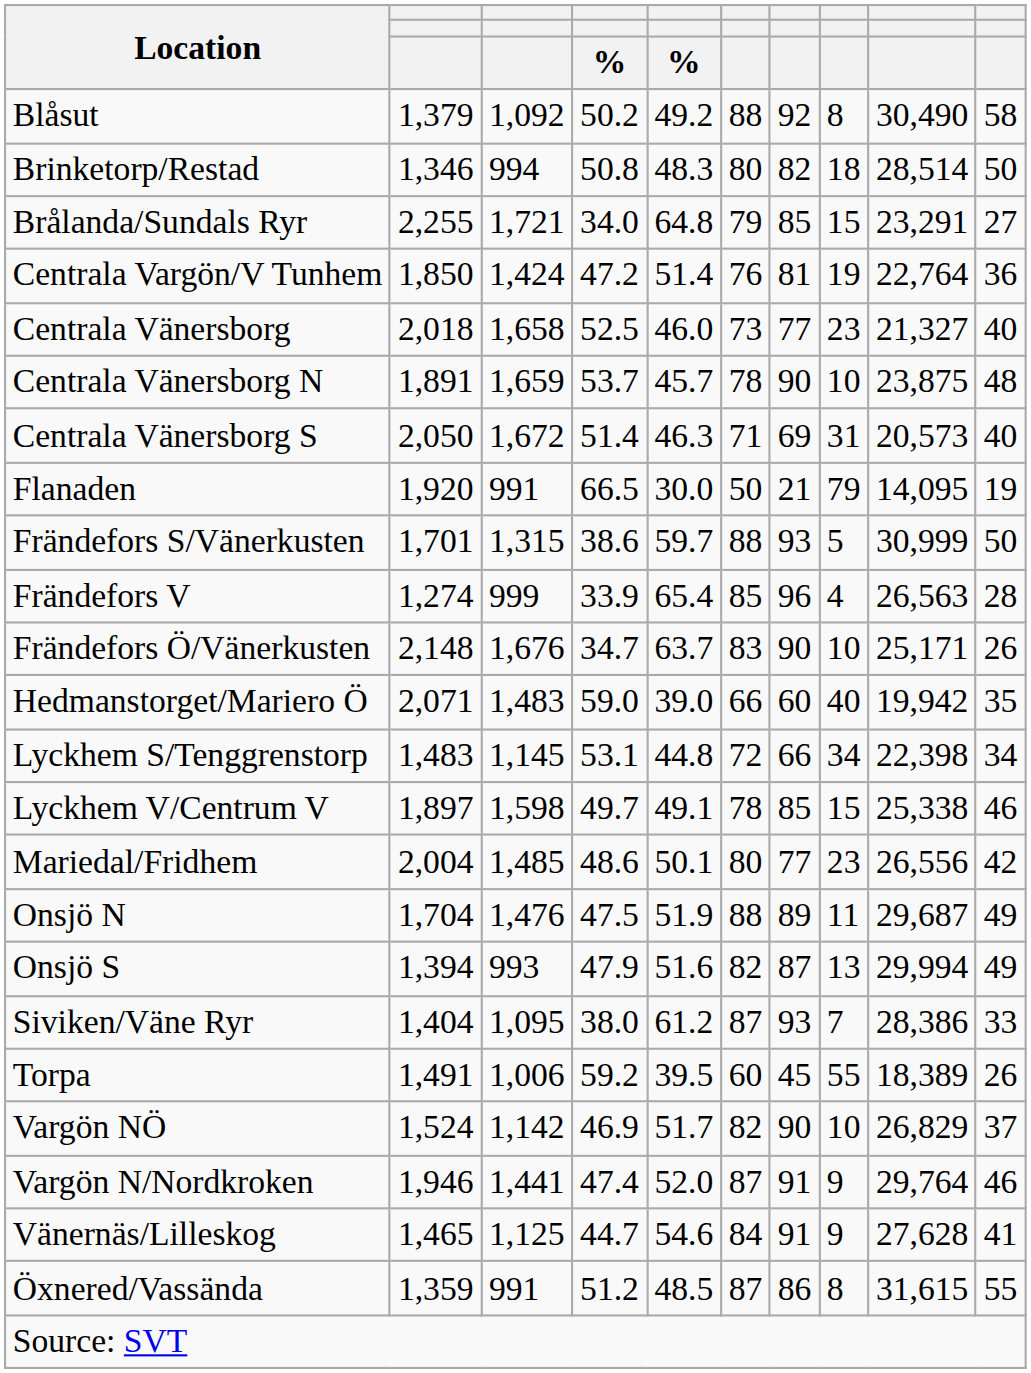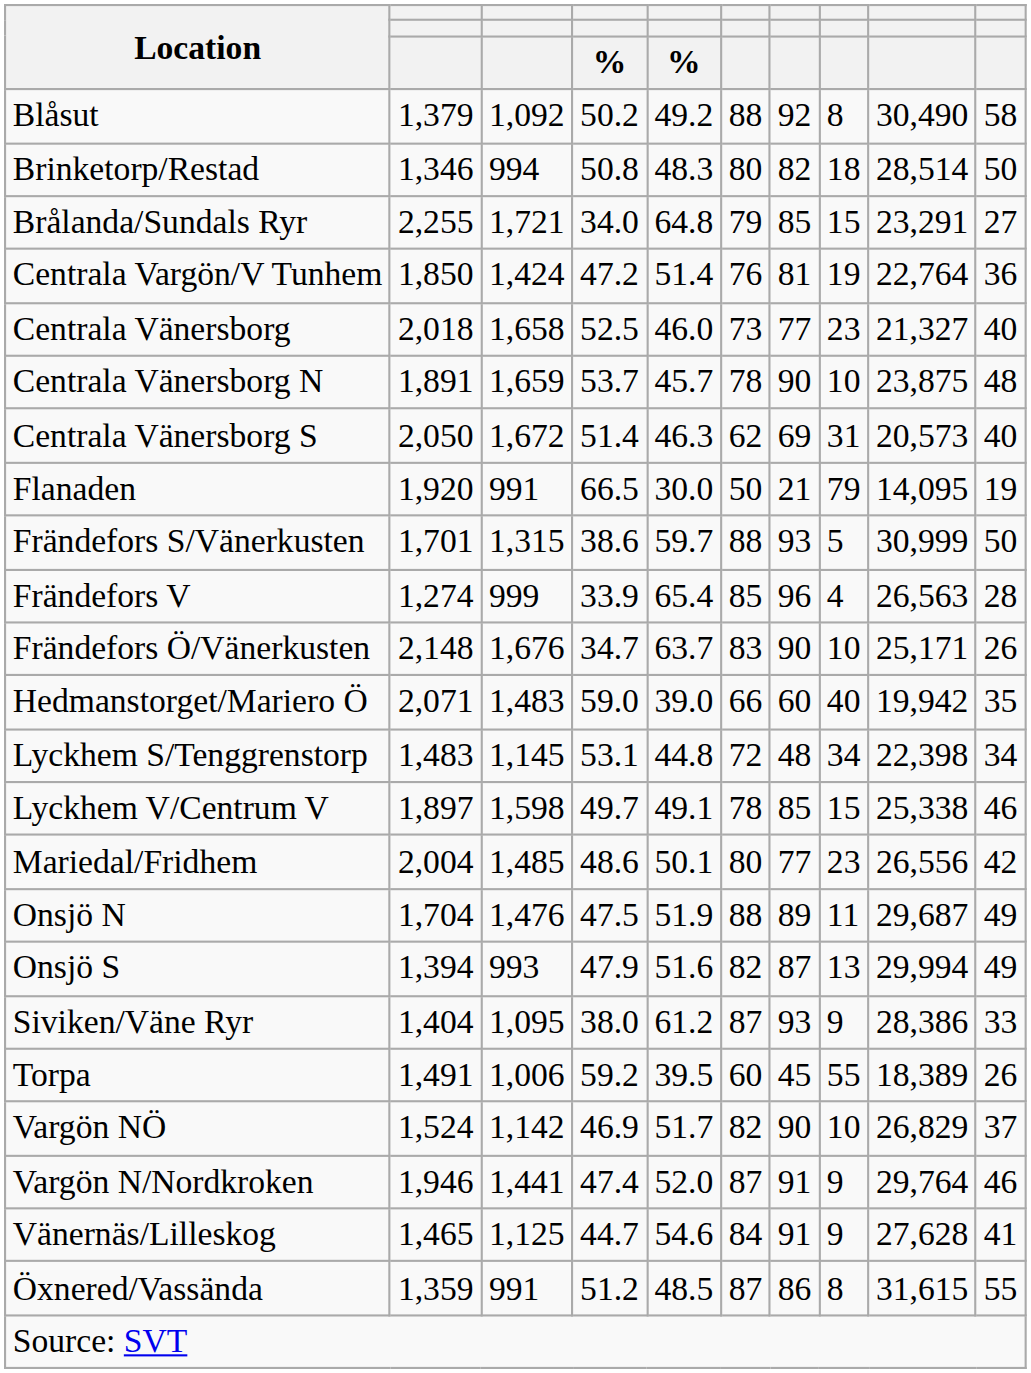(745, 435) 71 -> (745, 435) 62
(795, 754) 66 -> (795, 754) 48
(835, 1021) 7 -> (835, 1021) 9
